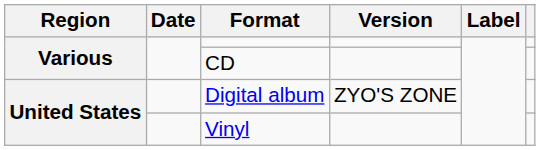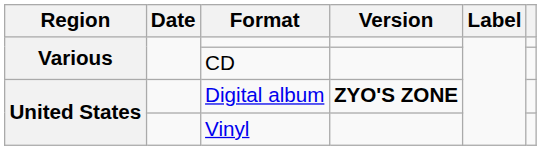(396, 95) normal -> (396, 95) bold
